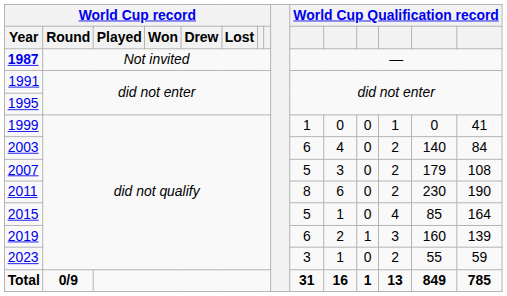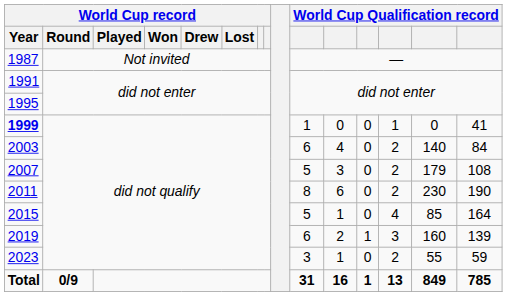(23, 59) bold -> (23, 59) normal
(23, 125) normal -> (23, 125) bold
